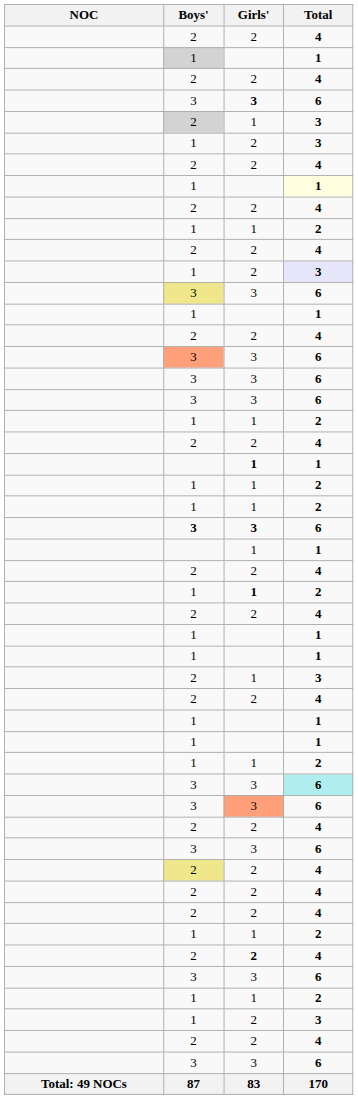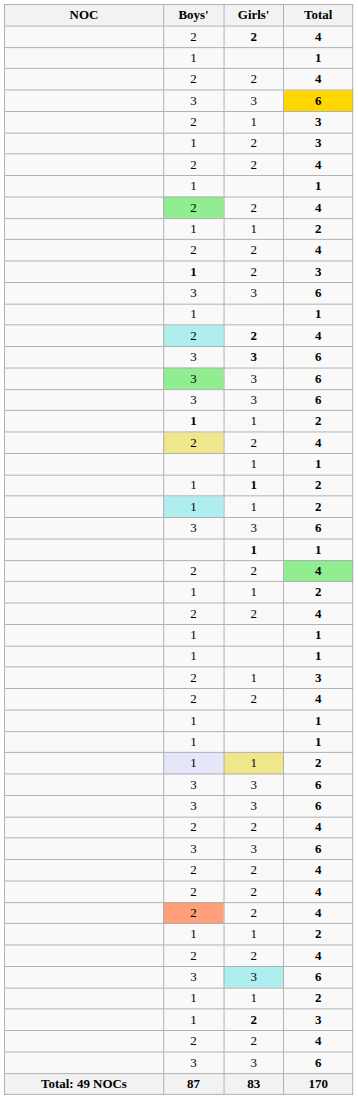(254, 36) normal -> (254, 36) bold
(194, 58) lightgrey background -> (194, 58) no background
(254, 101) bold -> (254, 101) normal
(318, 101) no background -> (318, 101) gold background
(194, 122) lightgrey background -> (194, 122) no background
(318, 186) lightyellow background -> (318, 186) no background
(194, 207) no background -> (194, 207) lightgreen background
(194, 272) normal -> (194, 272) bold
(318, 272) lavender background -> (318, 272) no background
(194, 293) khaki background -> (194, 293) no background
(194, 336) no background -> (194, 336) paleturquoise background
(254, 336) normal -> (254, 336) bold
(194, 357) lightsalmon background -> (194, 357) no background
(254, 357) normal -> (254, 357) bold
(194, 378) no background -> (194, 378) lightgreen background
(194, 421) normal -> (194, 421) bold
(194, 443) no background -> (194, 443) khaki background
(254, 464) bold -> (254, 464) normal
(254, 485) normal -> (254, 485) bold
(194, 507) no background -> (194, 507) paleturquoise background
(194, 528) bold -> (194, 528) normal
(254, 528) bold -> (254, 528) normal
(254, 549) normal -> (254, 549) bold
(318, 571) no background -> (318, 571) lightgreen background
(254, 592) bold -> (254, 592) normal
(194, 763) no background -> (194, 763) lavender background
(254, 763) no background -> (254, 763) khaki background
(318, 785) paleturquoise background -> (318, 785) no background
(254, 806) lightsalmon background -> (254, 806) no background
(194, 870) khaki background -> (194, 870) no background
(194, 913) no background -> (194, 913) lightsalmon background
(254, 956) bold -> (254, 956) normal
(254, 977) no background -> (254, 977) paleturquoise background
(254, 1020) normal -> (254, 1020) bold
